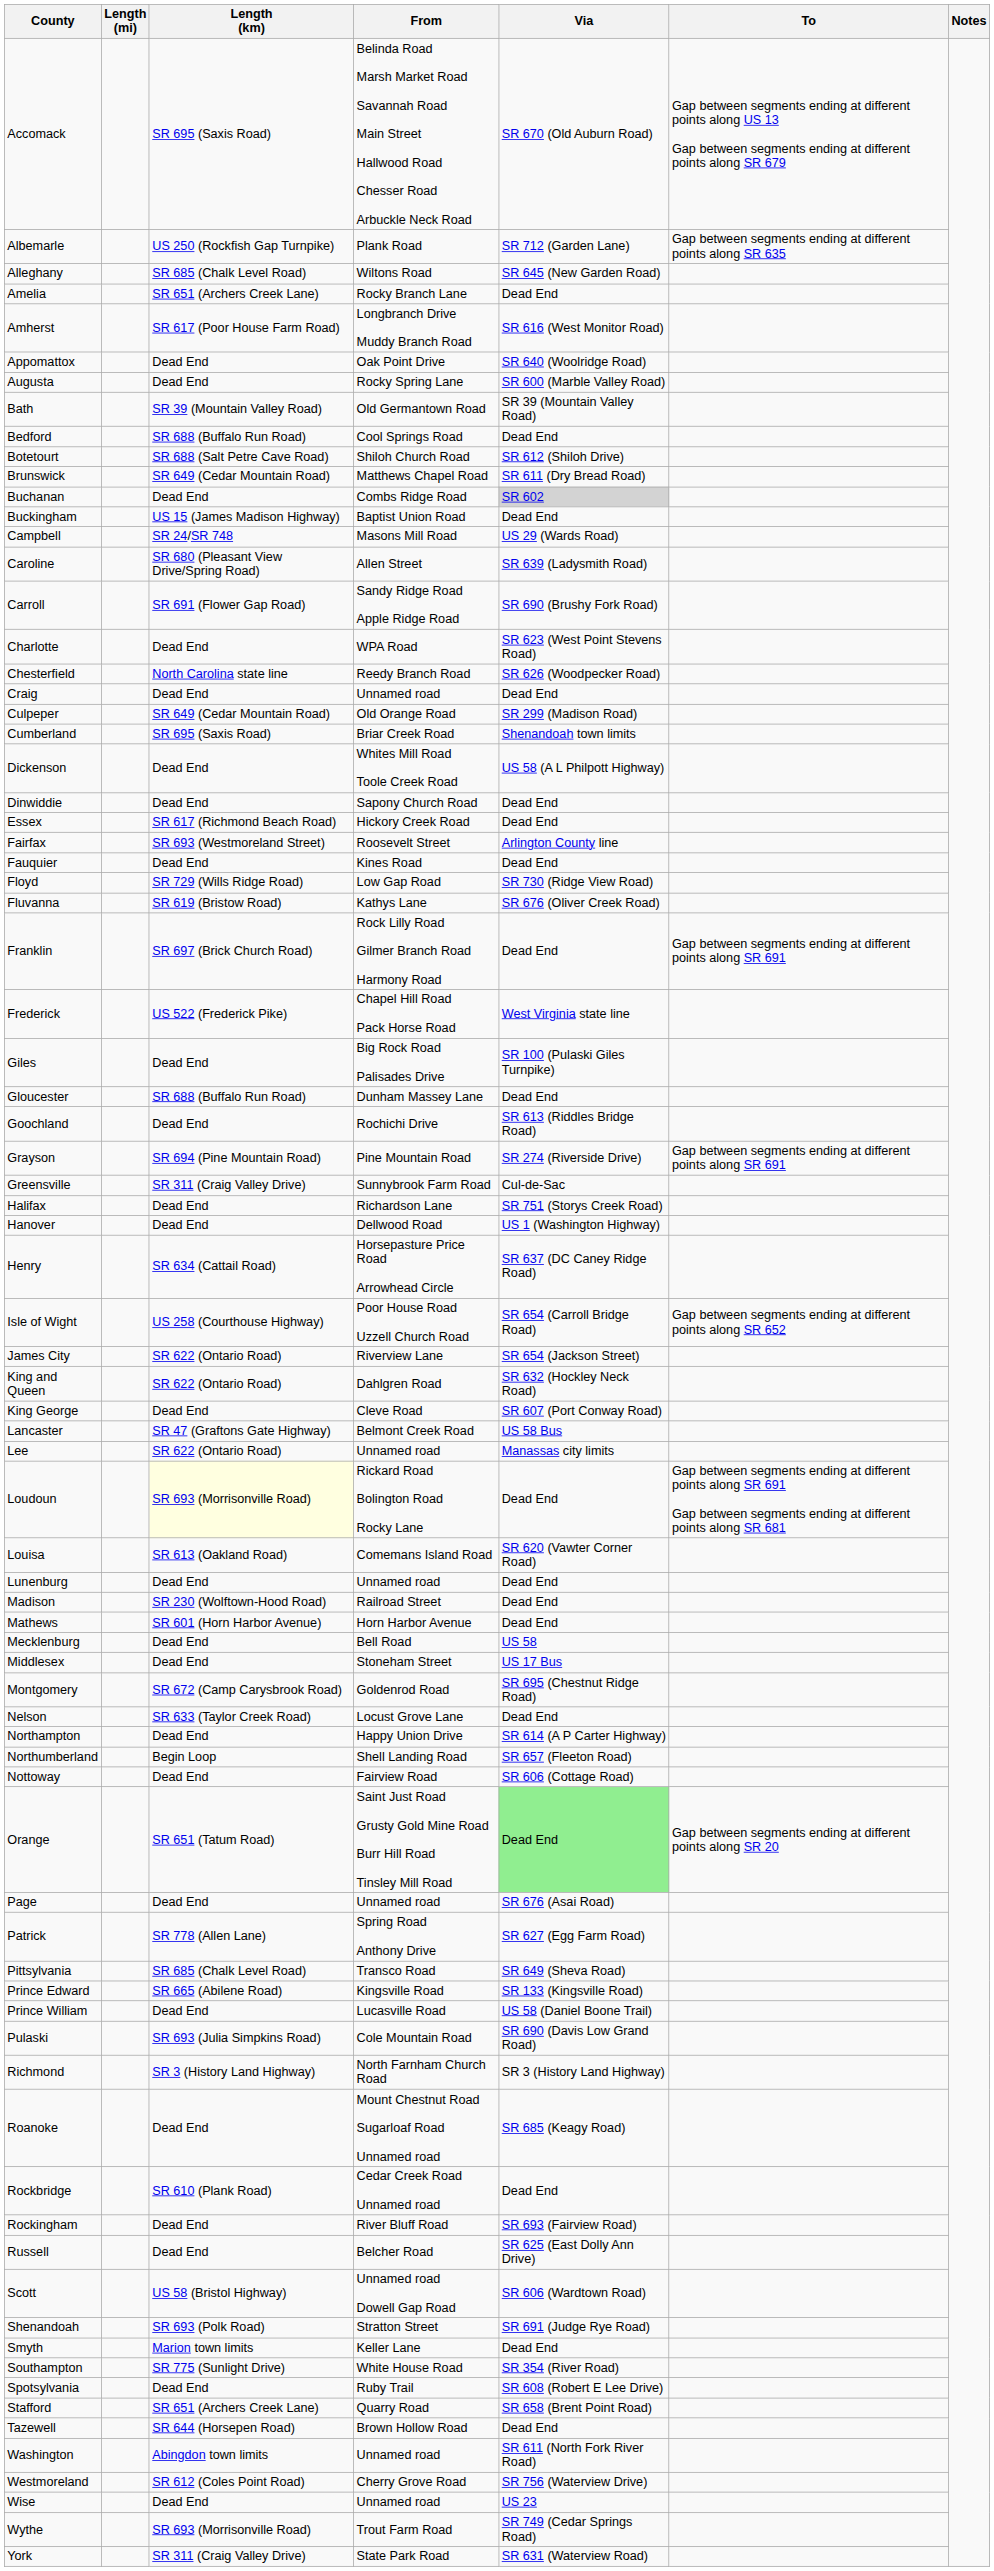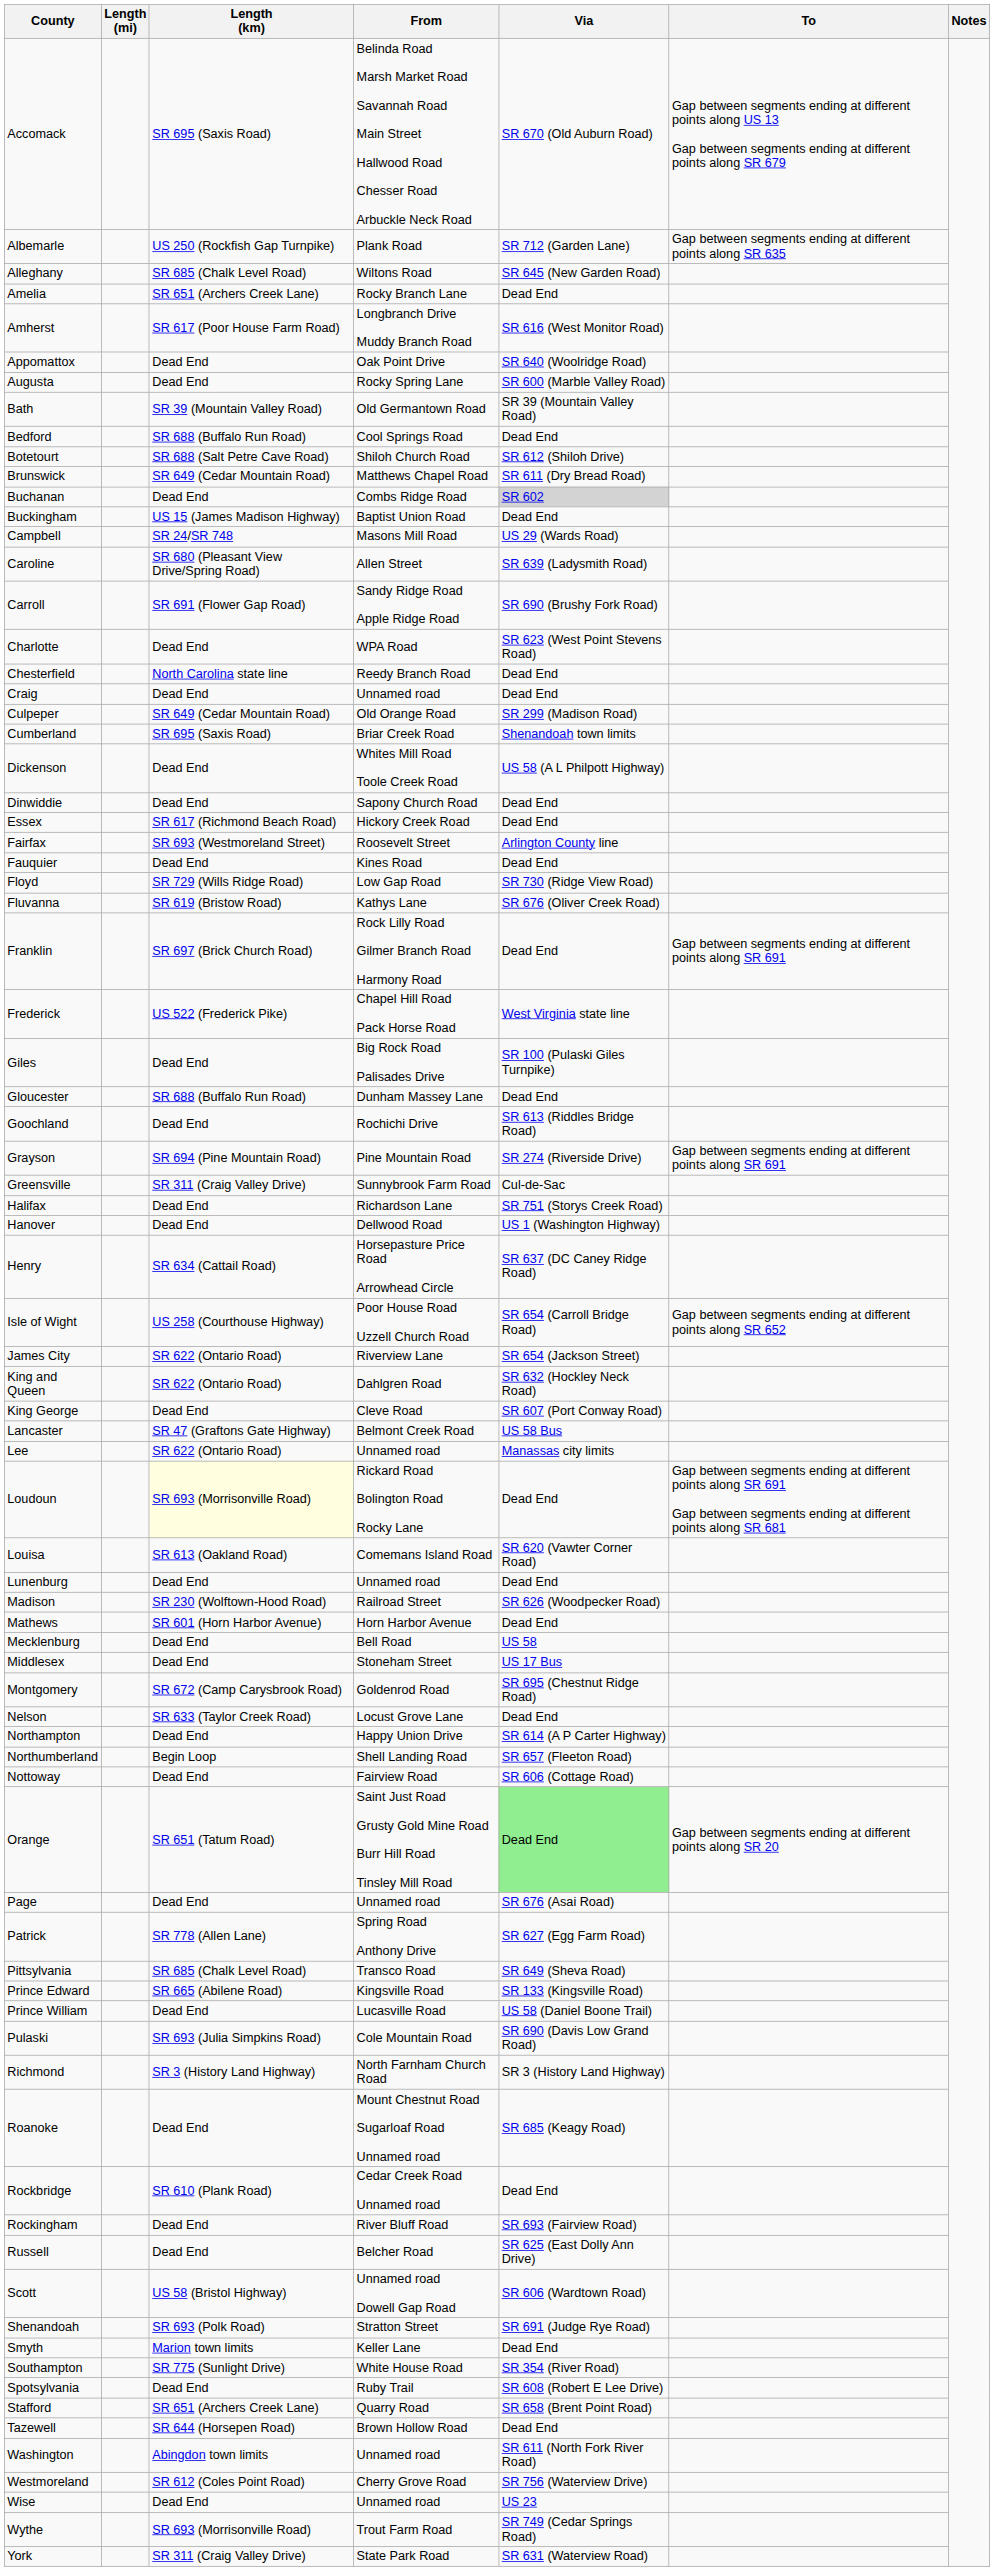(581, 673) SR 626 (Woodpecker Road) -> (530, 673) Dead End
(530, 1602) Dead End -> (581, 1602) SR 626 (Woodpecker Road)
